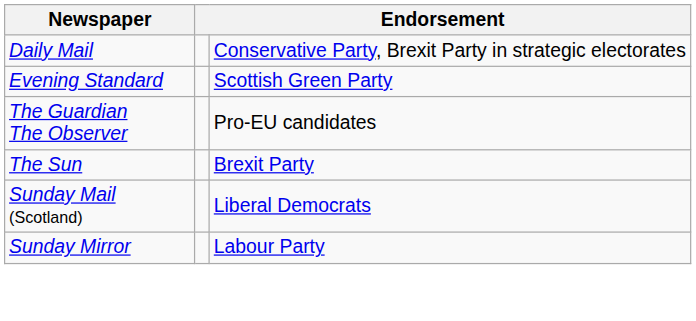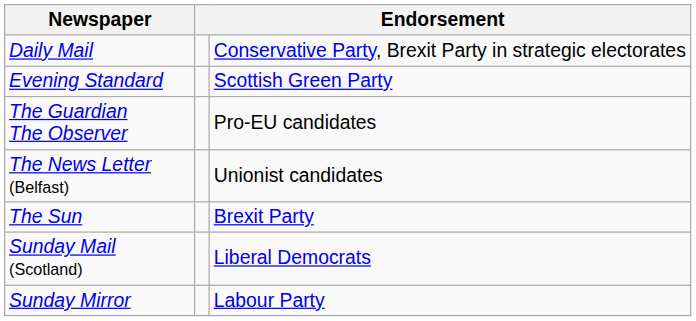+ row: (80, 175)
